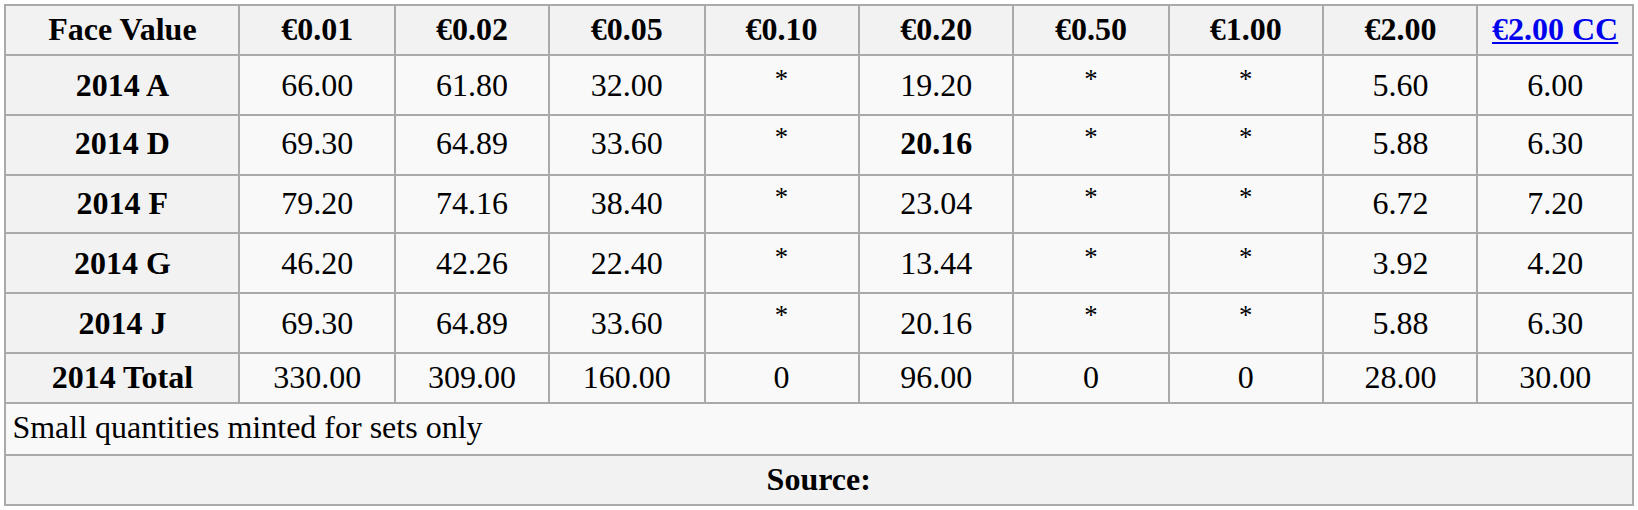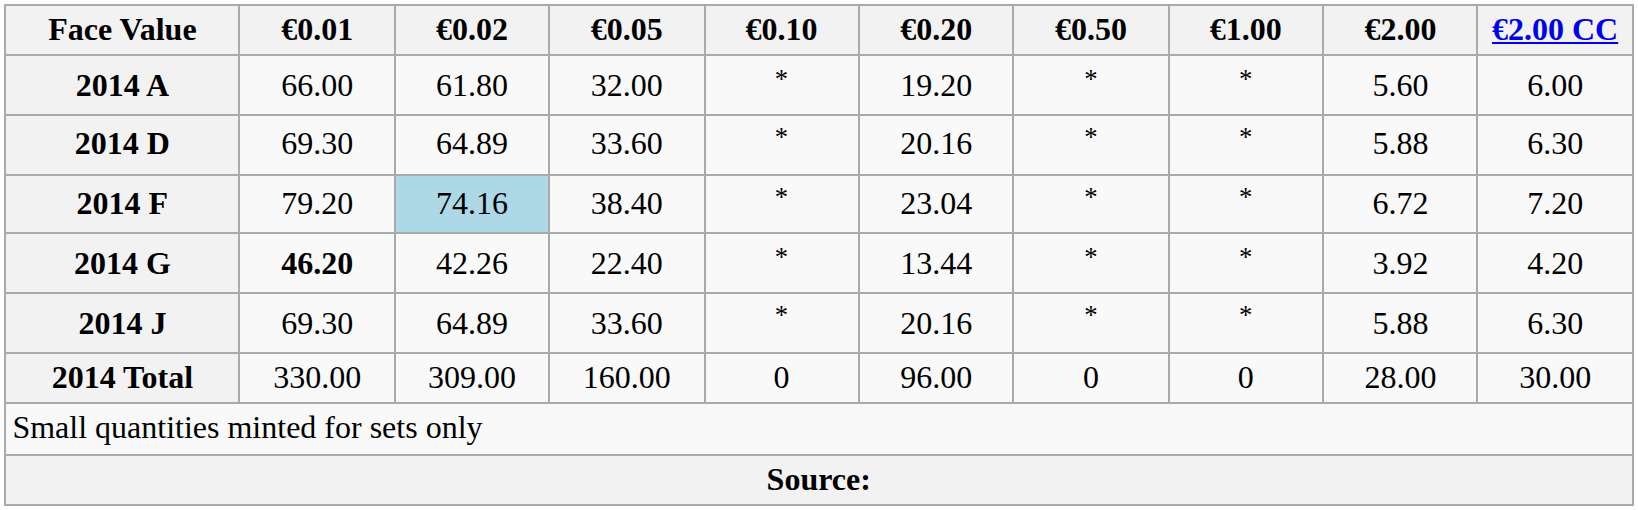(936, 144) bold -> (936, 144) normal
(472, 203) no background -> (472, 203) lightblue background
(317, 263) normal -> (317, 263) bold
